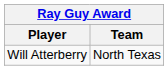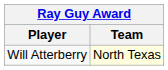(127, 55) no background -> (127, 55) lightyellow background
